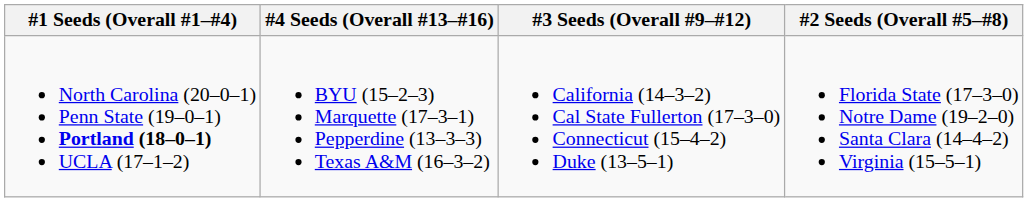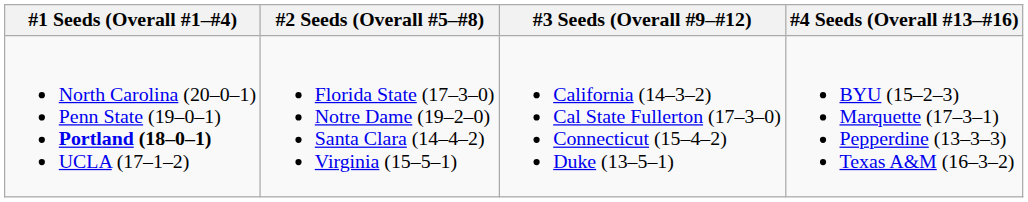columns swapped: (904, 20) <-> (380, 20)
